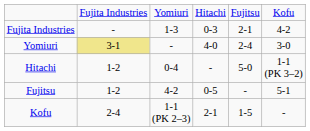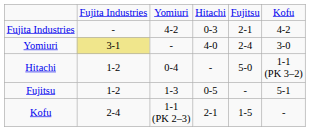(171, 29) 1-3 -> (171, 29) 4-2
(171, 90) 4-2 -> (171, 90) 1-3
